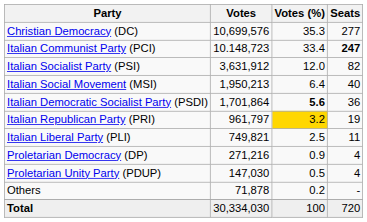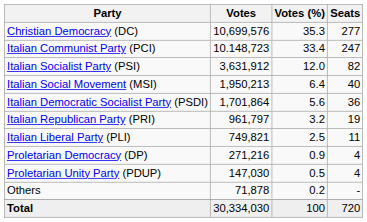(351, 49) bold -> (351, 49) normal
(317, 102) bold -> (317, 102) normal
(317, 120) gold background -> (317, 120) no background
